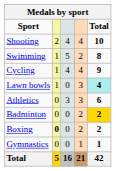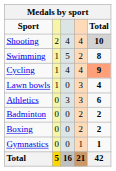(99, 41) no background -> (99, 41) lightgrey background
(99, 71) no background -> (99, 71) lightsalmon background
(99, 85) paleturquoise background -> (99, 85) no background
(99, 115) gold background -> (99, 115) no background
(57, 130) bold -> (57, 130) normal
